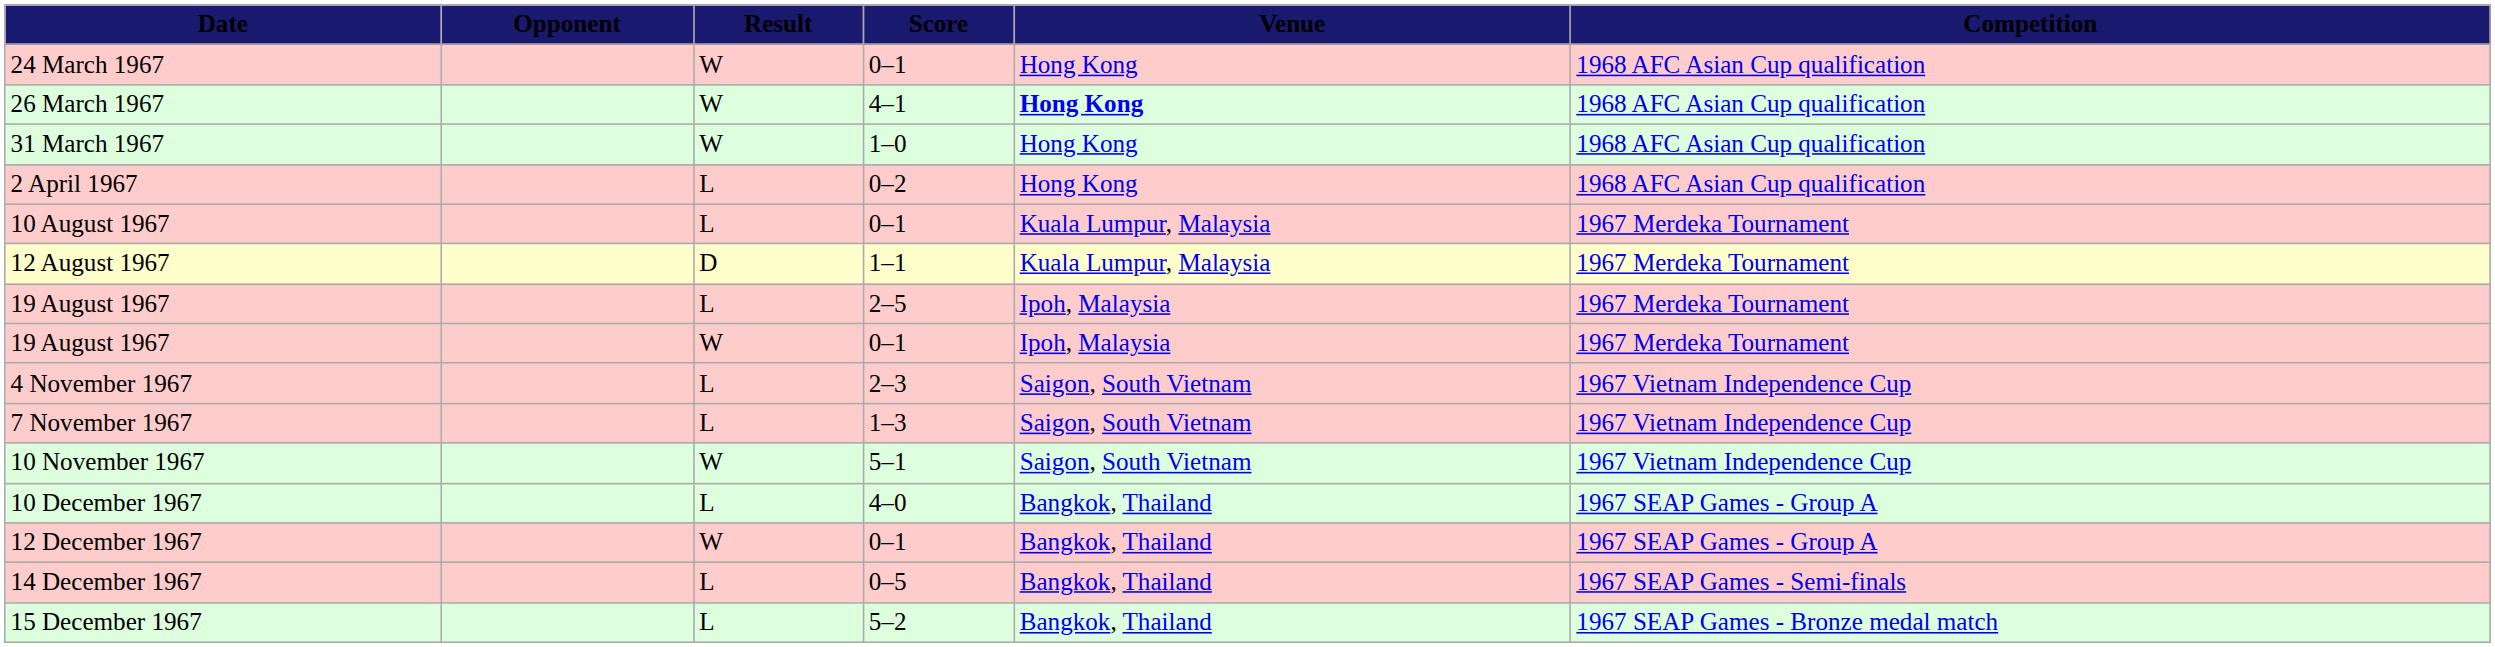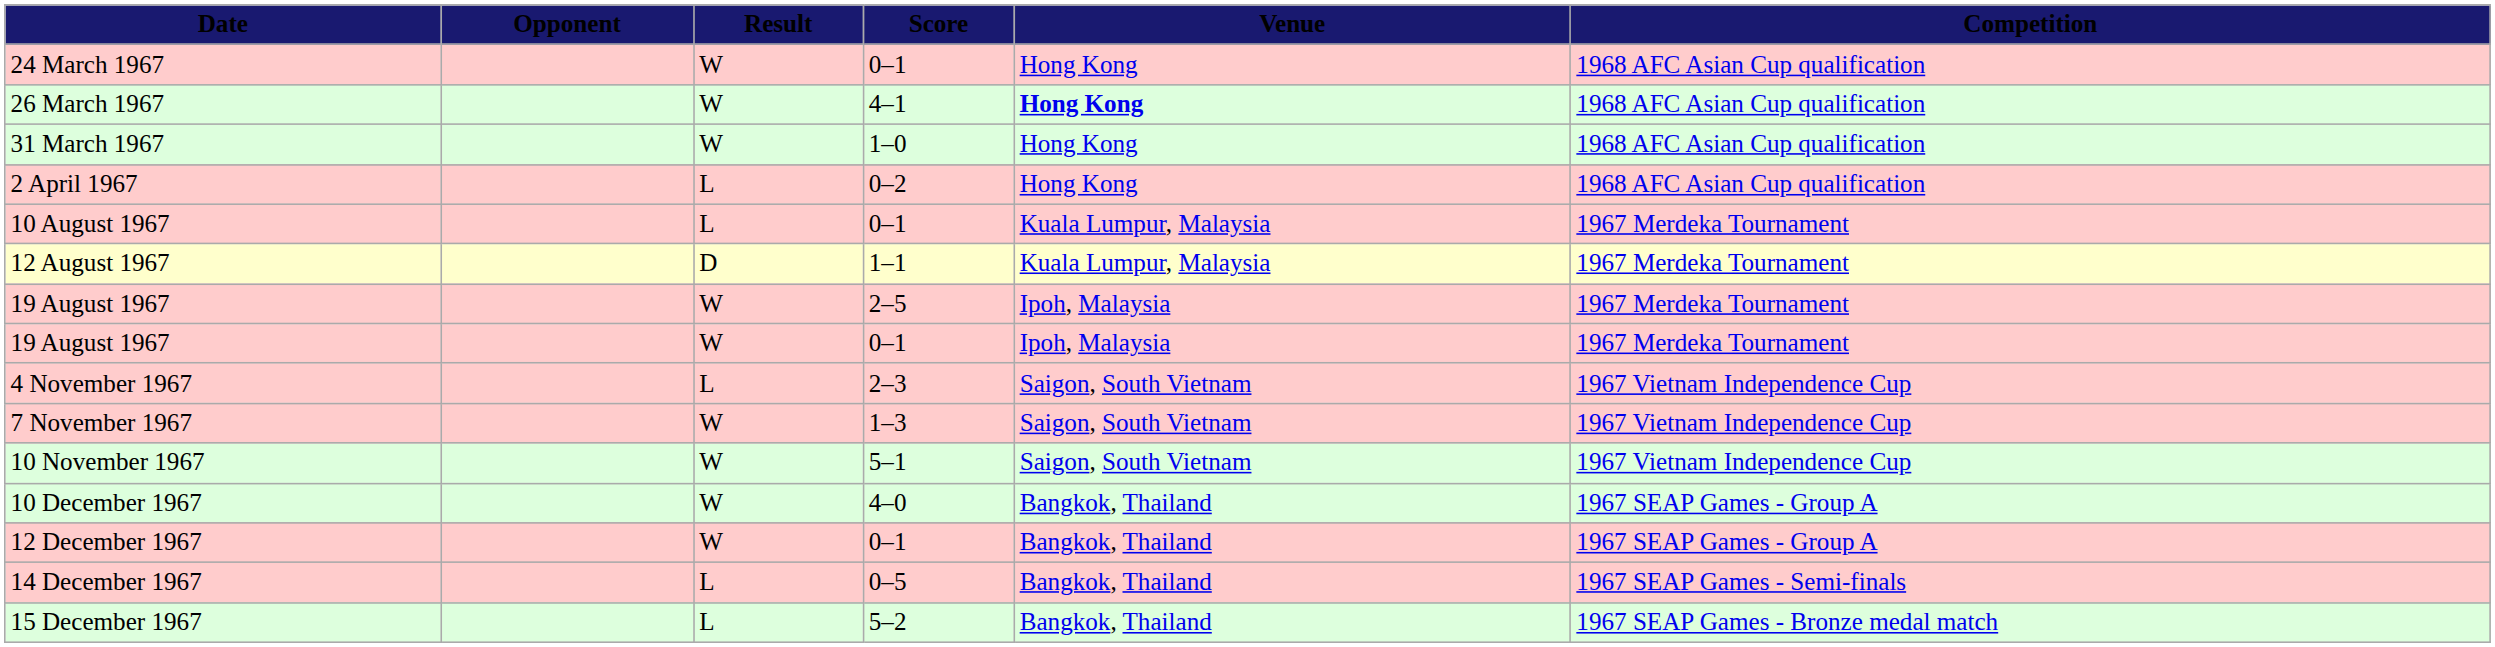(707, 303) L -> (711, 303) W
(707, 422) L -> (711, 422) W
(707, 502) L -> (711, 502) W
